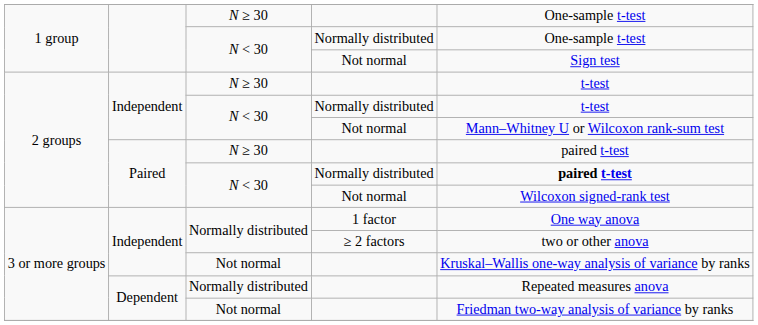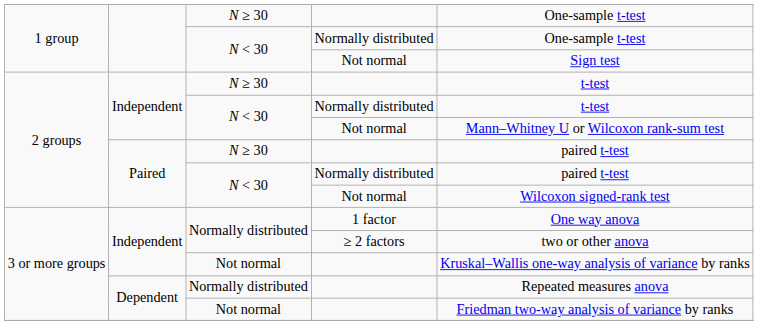(595, 173) bold -> (595, 173) normal
